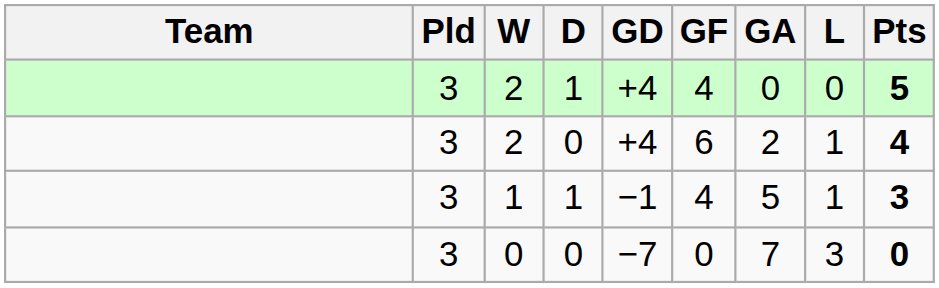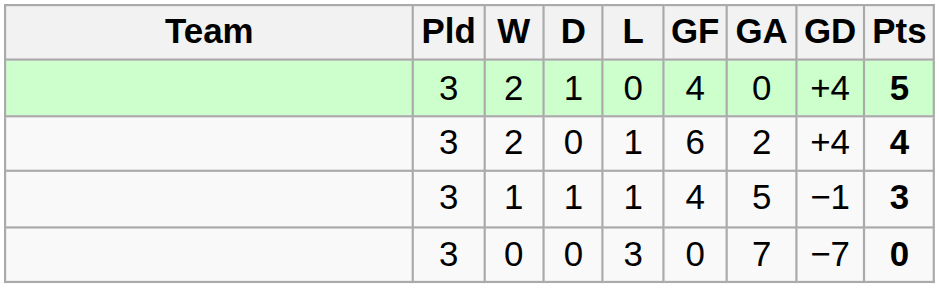columns swapped: (834, 32) <-> (637, 32)
